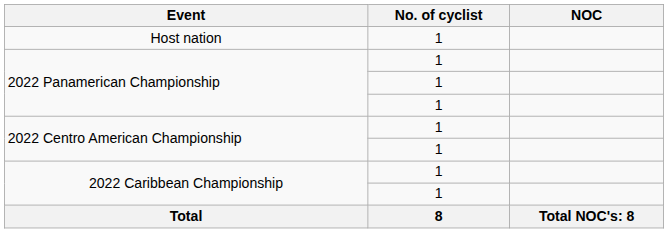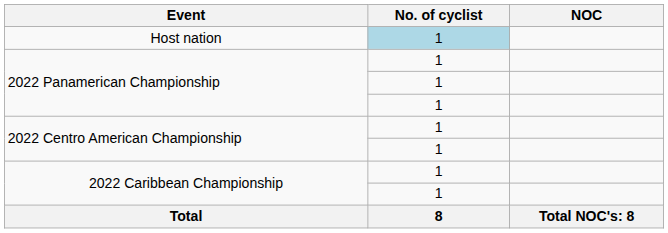(439, 37) no background -> (439, 37) lightblue background
